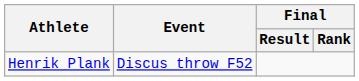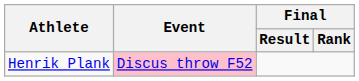(185, 64) no background -> (185, 64) pink background
